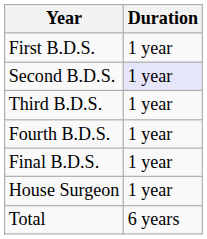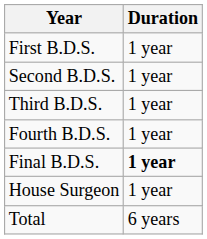(150, 76) lavender background -> (150, 76) no background
(150, 162) normal -> (152, 162) bold
